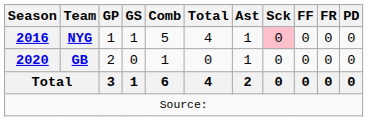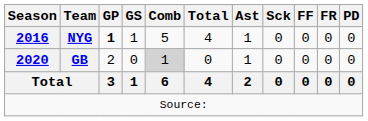(111, 38) normal -> (111, 38) bold
(279, 38) pink background -> (279, 38) no background
(165, 60) no background -> (165, 60) lightgrey background
